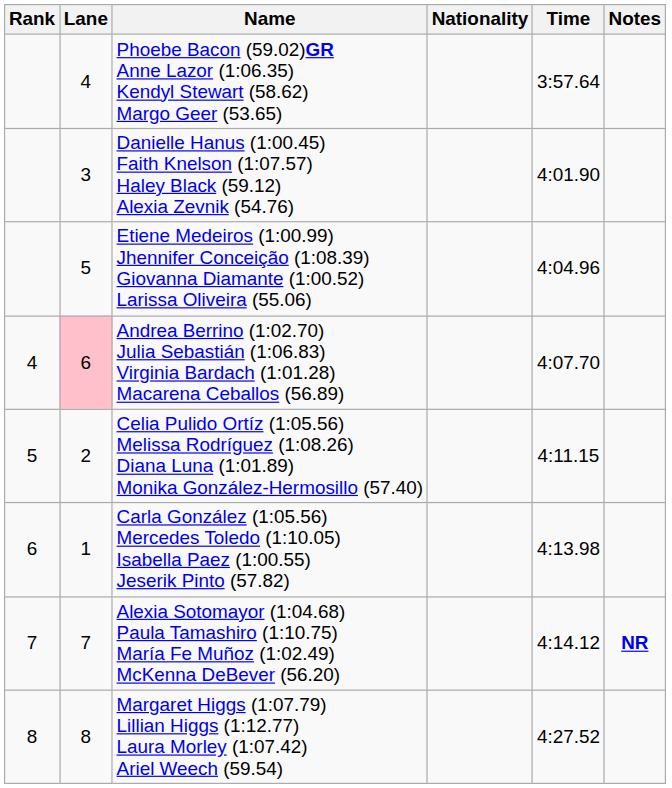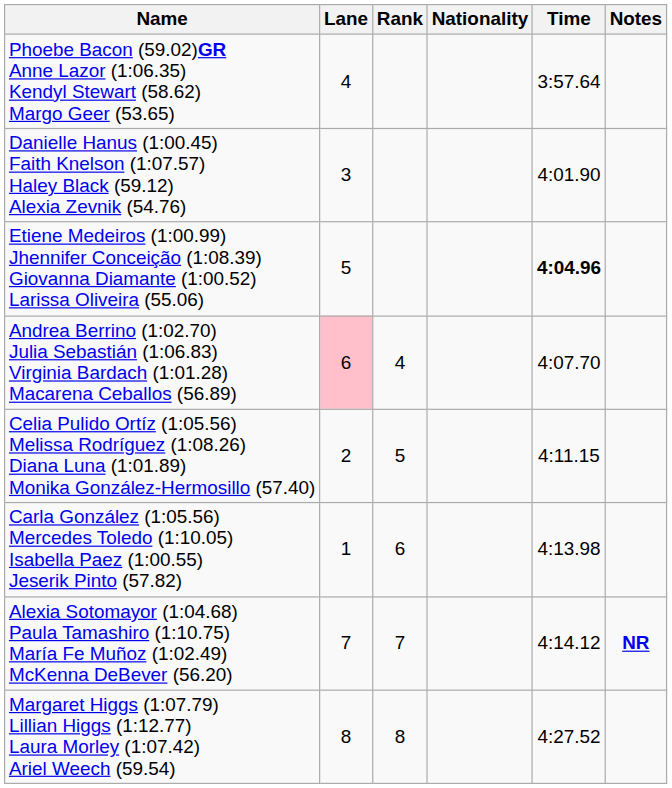columns swapped: (32, 19) <-> (270, 19)
(568, 268) normal -> (569, 268) bold
